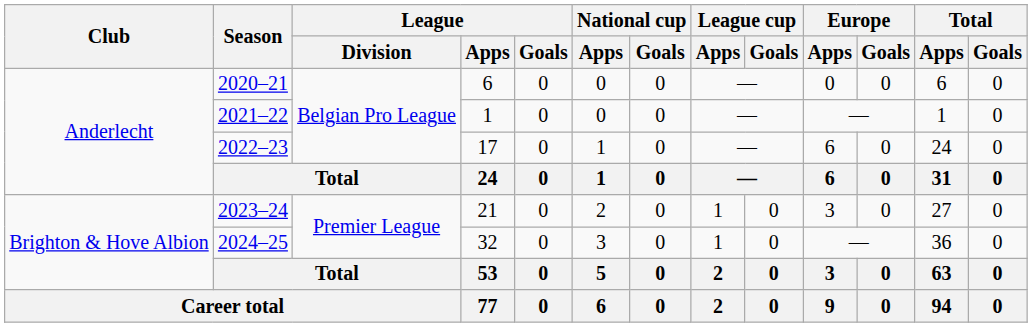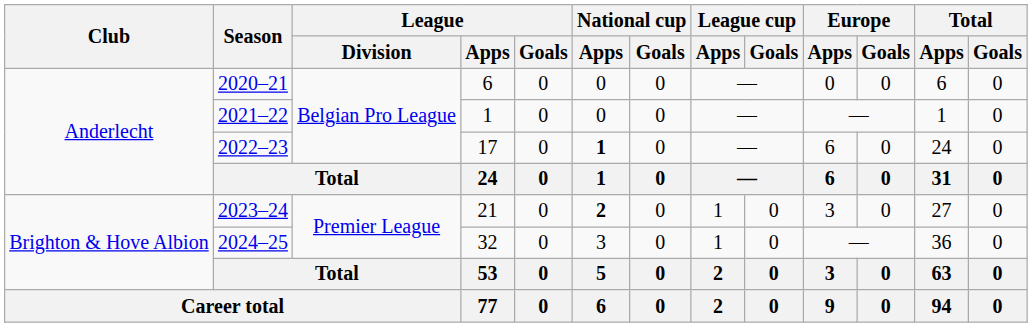(601, 147) normal -> (601, 147) bold
(601, 210) normal -> (601, 210) bold
